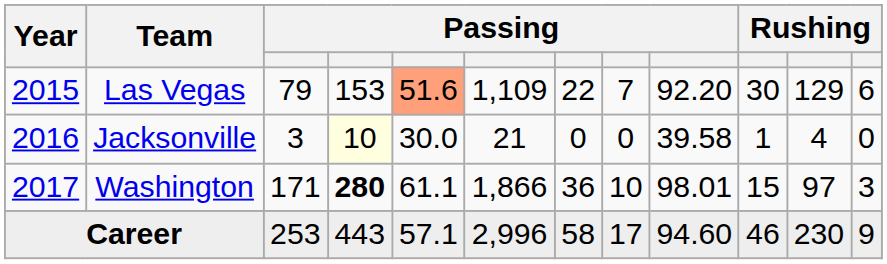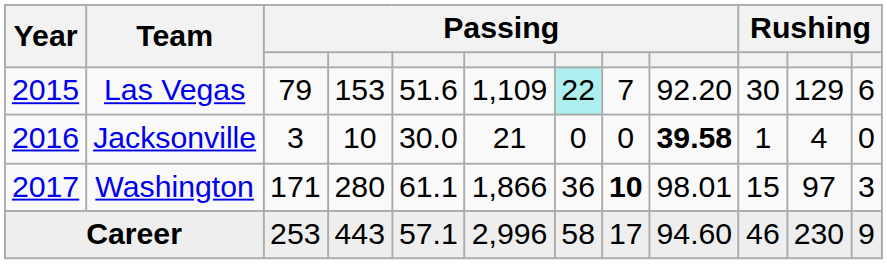(428, 90) lightsalmon background -> (428, 90) no background
(578, 90) no background -> (578, 90) paleturquoise background
(360, 138) lightyellow background -> (360, 138) no background
(694, 138) normal -> (694, 138) bold
(360, 186) bold -> (360, 186) normal
(626, 186) normal -> (626, 186) bold
